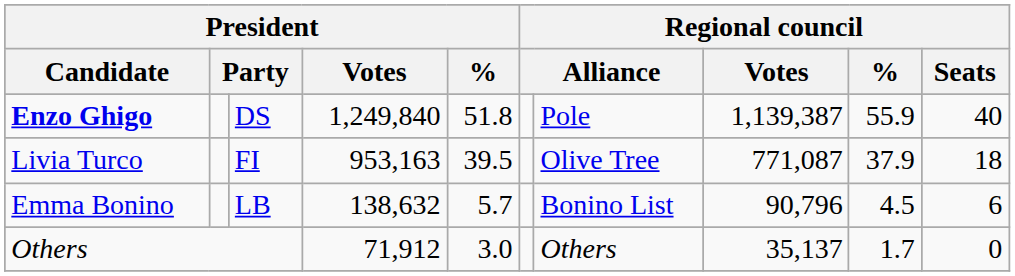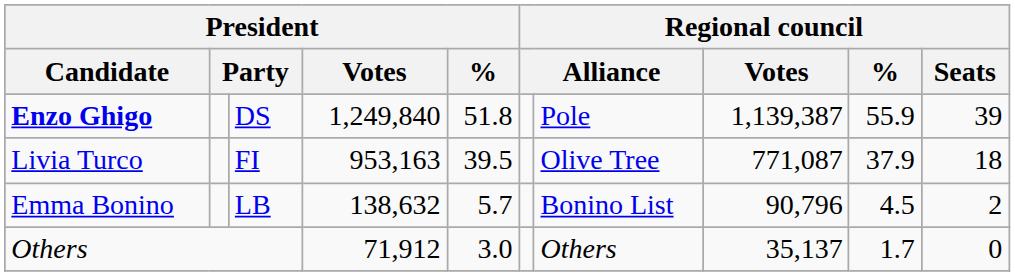(988, 115) 40 -> (988, 115) 39
(995, 204) 6 -> (995, 204) 2
